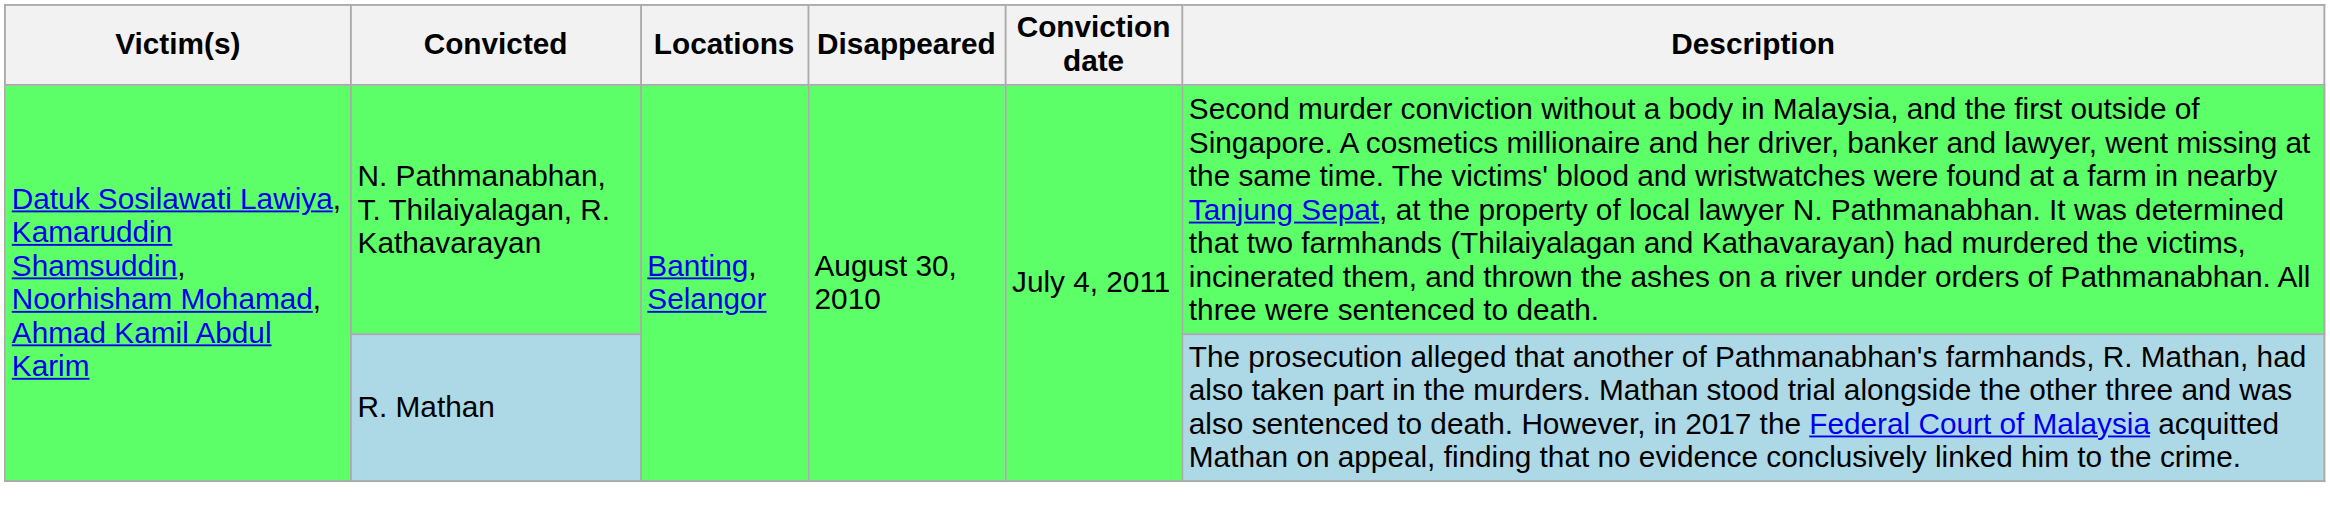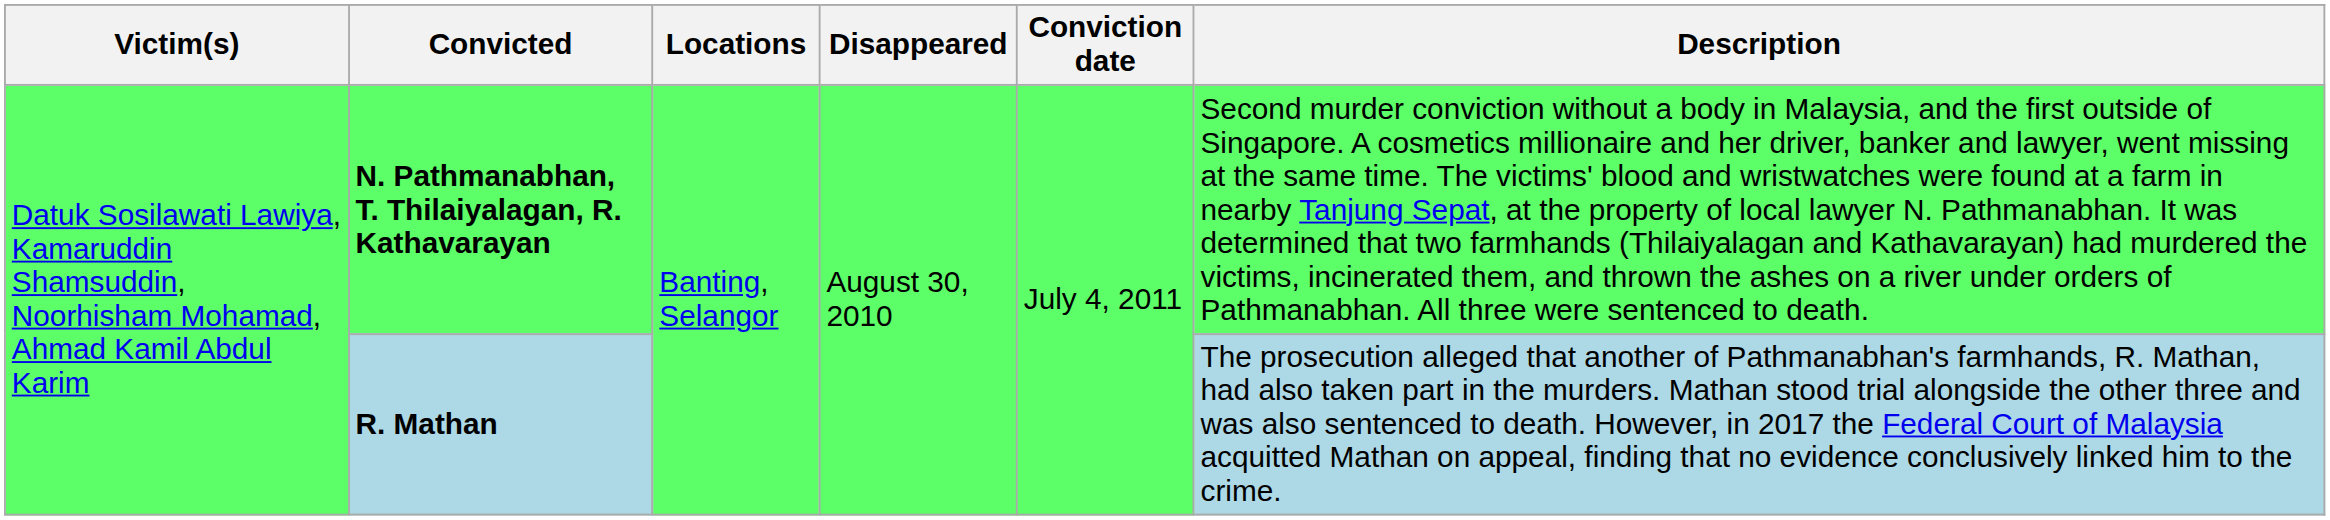(484, 209) normal -> (489, 209) bold
(426, 407) normal -> (427, 423) bold
